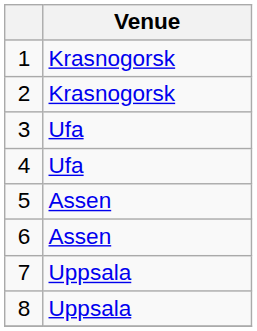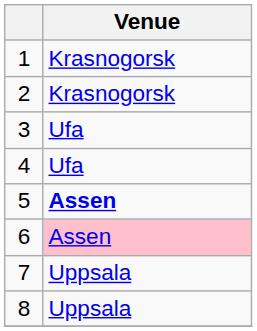(80, 201) normal -> (82, 201) bold
(80, 237) no background -> (80, 237) pink background
